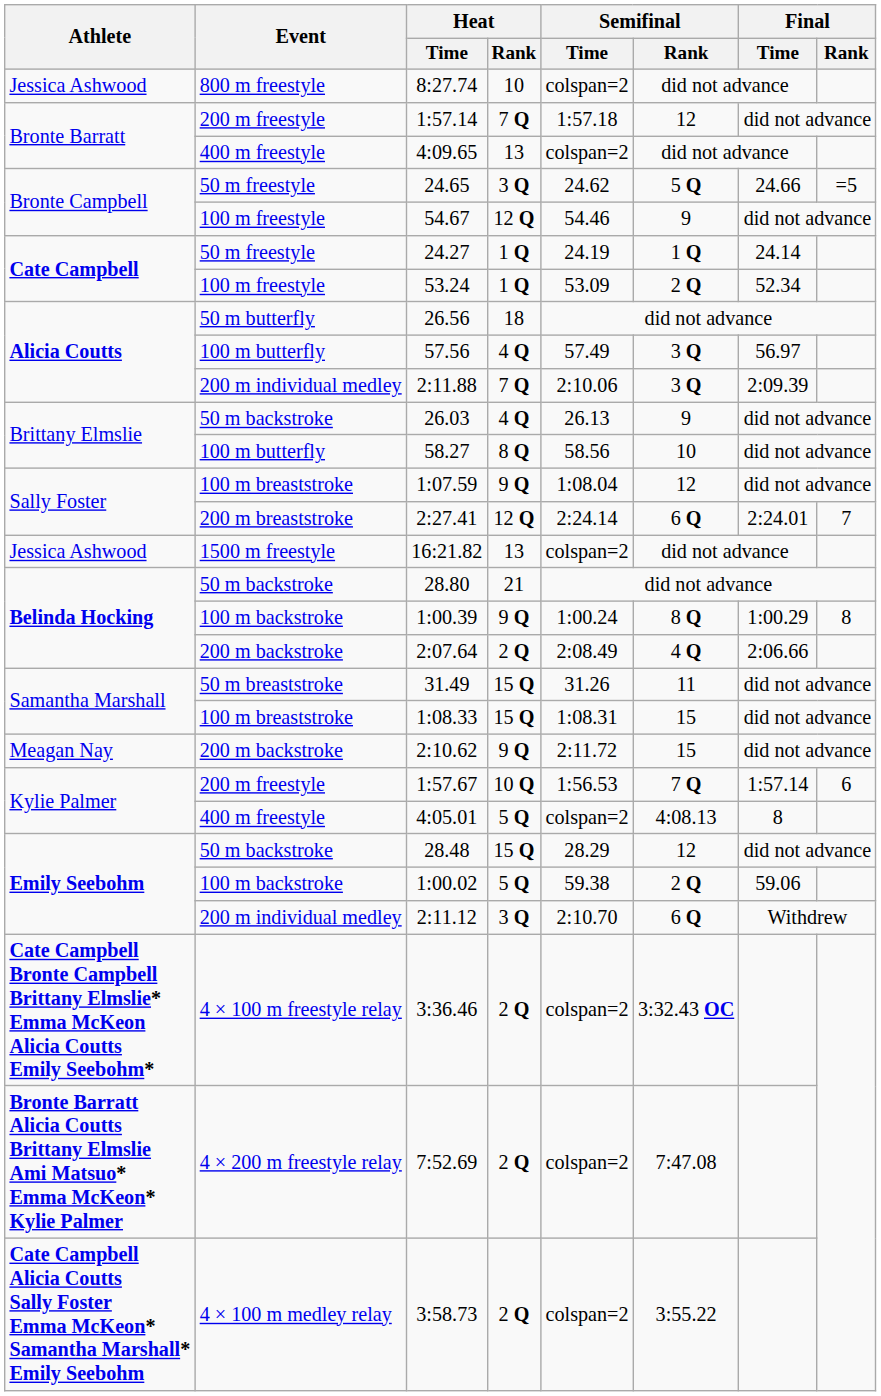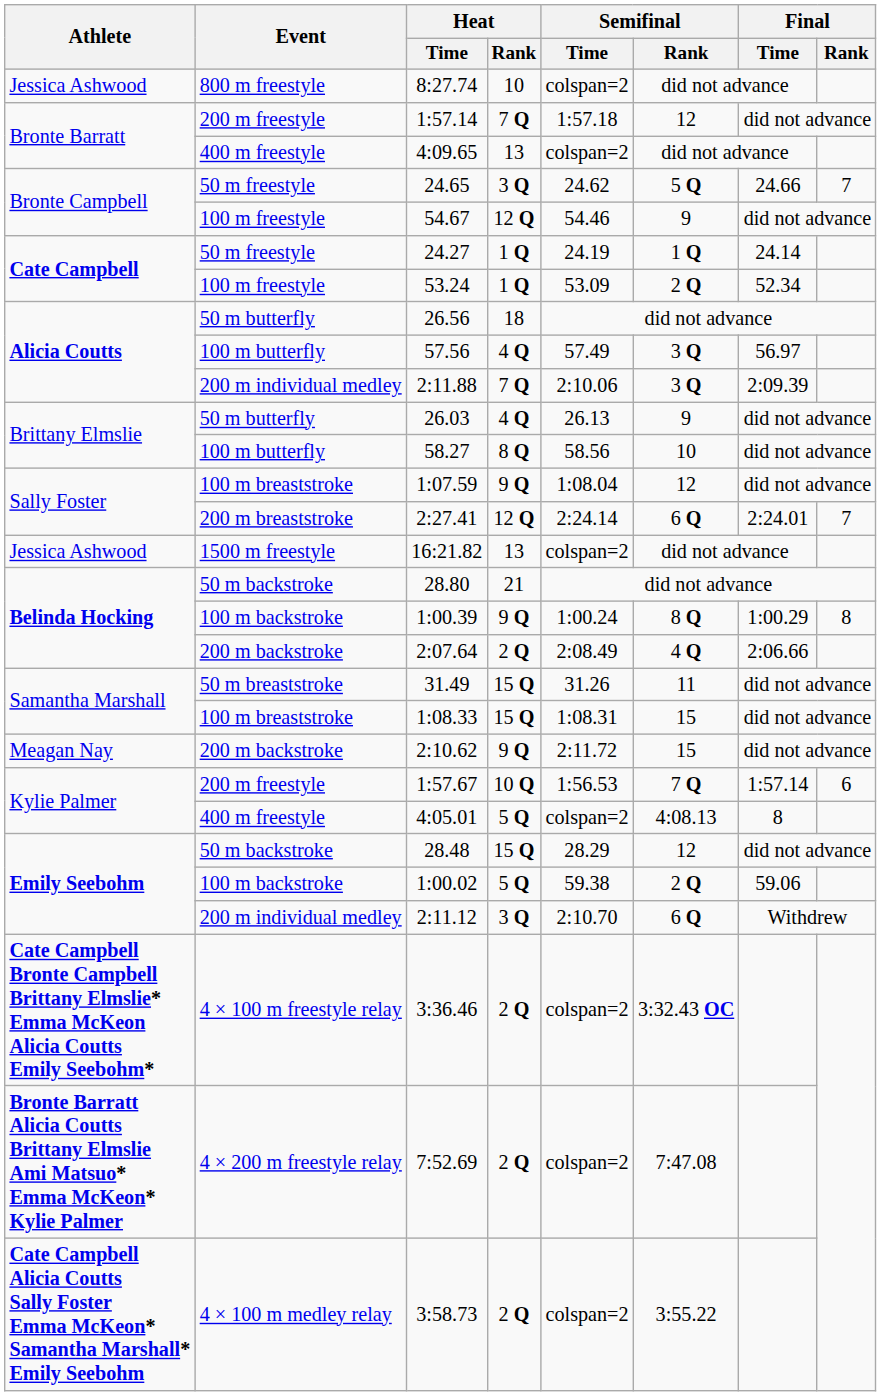(846, 185) =5 -> (846, 185) 7
(266, 418) 50 m backstroke -> (257, 418) 50 m butterfly
